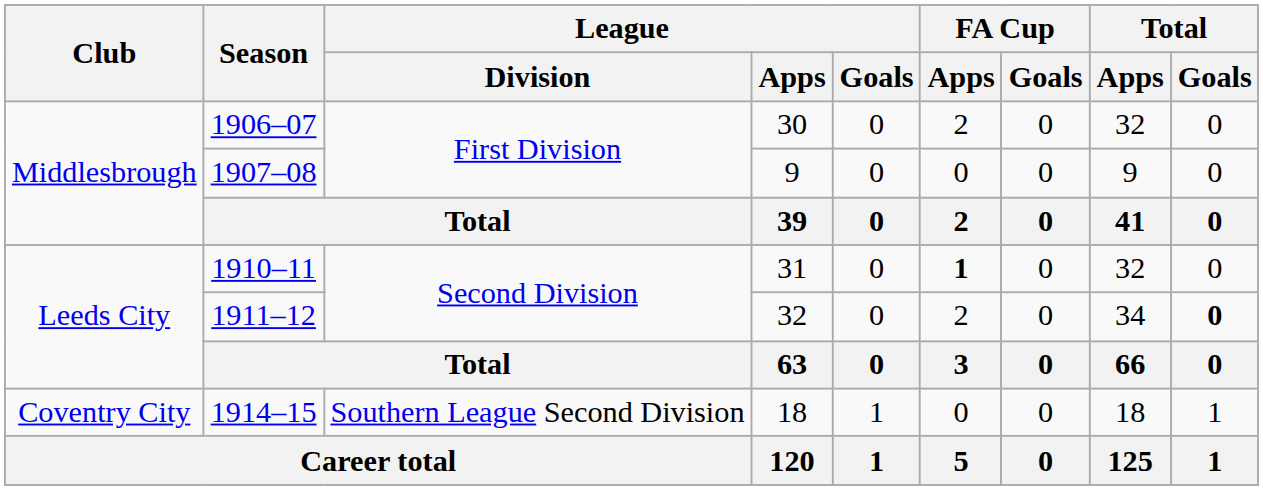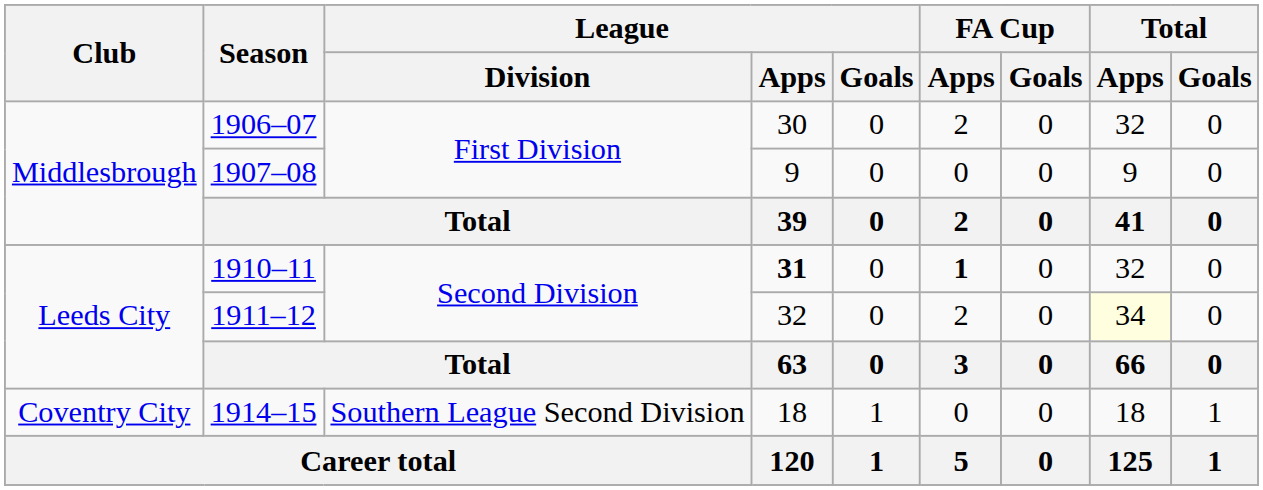(792, 268) normal -> (792, 268) bold
(1130, 316) no background -> (1130, 316) lightyellow background
(1215, 316) bold -> (1215, 316) normal
